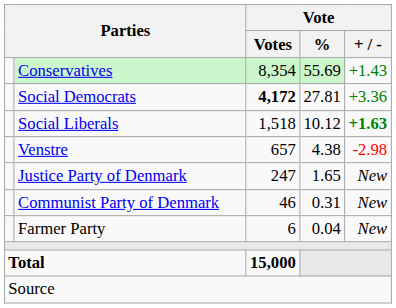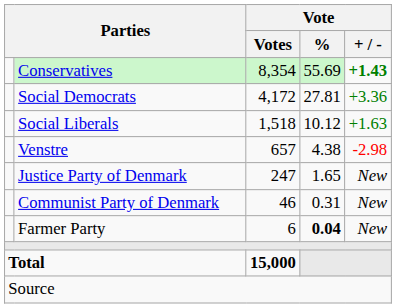(368, 70) normal -> (368, 70) bold
(277, 96) bold -> (277, 96) normal
(368, 123) bold -> (368, 123) normal
(326, 228) normal -> (326, 228) bold
